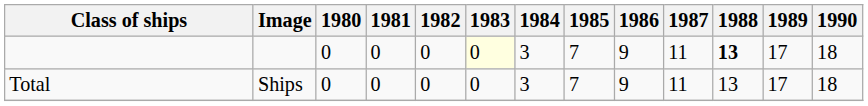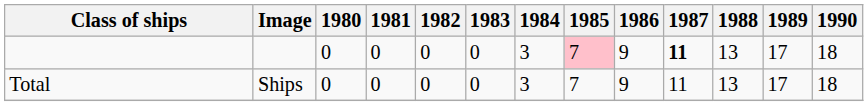(475, 52) lightyellow background -> (475, 52) no background
(574, 52) no background -> (574, 52) pink background
(678, 52) normal -> (678, 52) bold
(728, 52) bold -> (728, 52) normal
